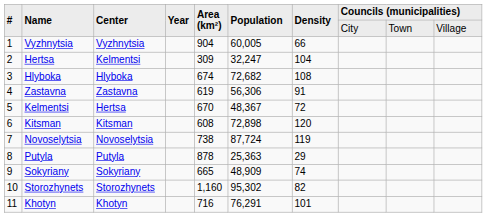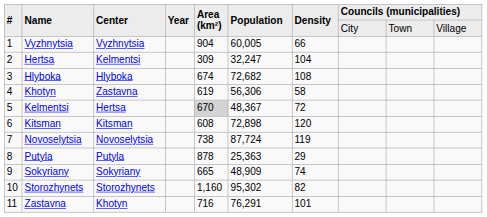(45, 92) Zastavna -> (40, 92) Khotyn
(300, 92) 91 -> (300, 92) 58
(205, 108) no background -> (205, 108) lightgrey background
(40, 204) Khotyn -> (45, 204) Zastavna
